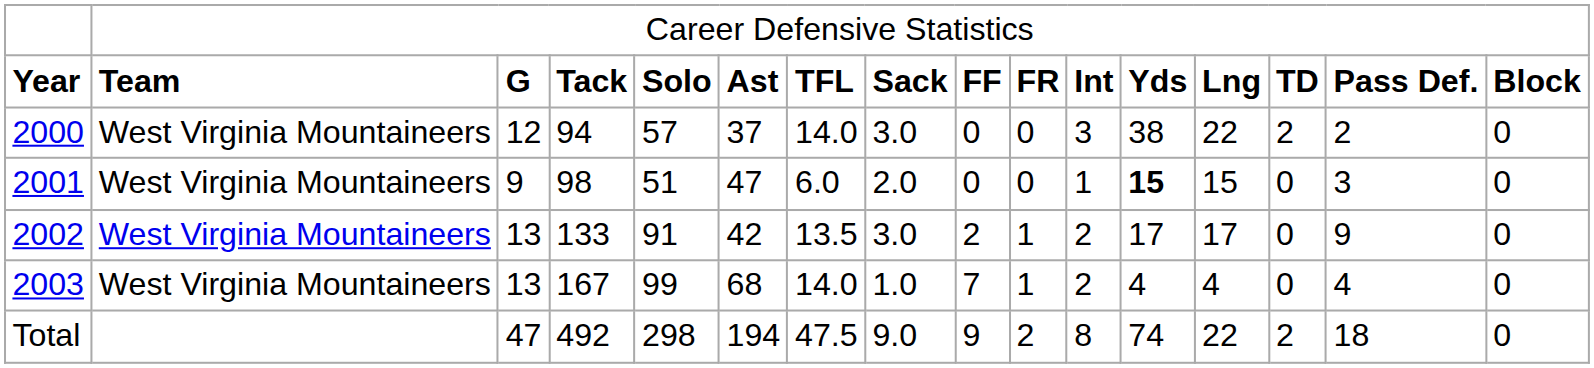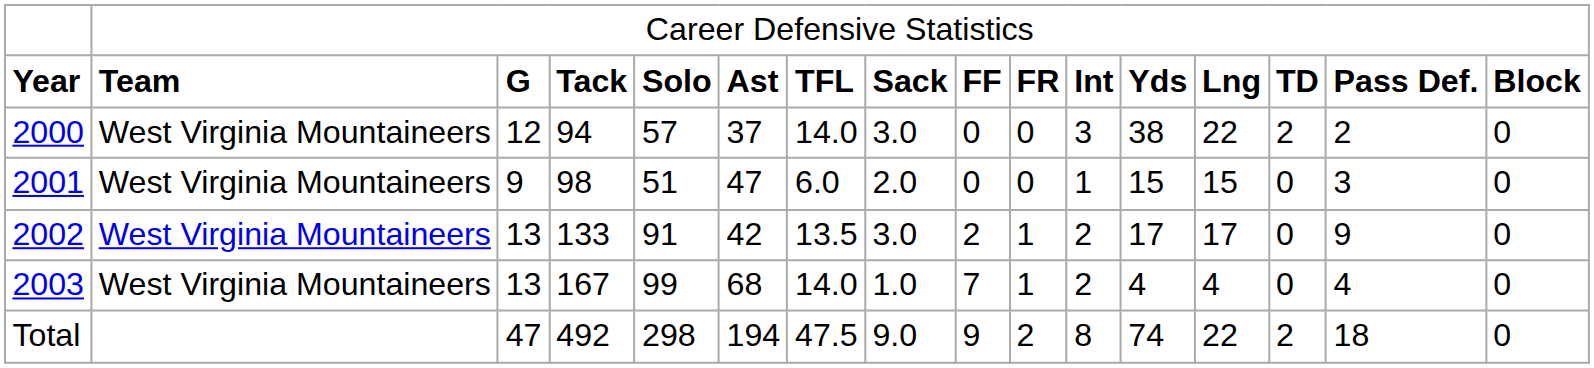(1146, 183) bold -> (1146, 183) normal
